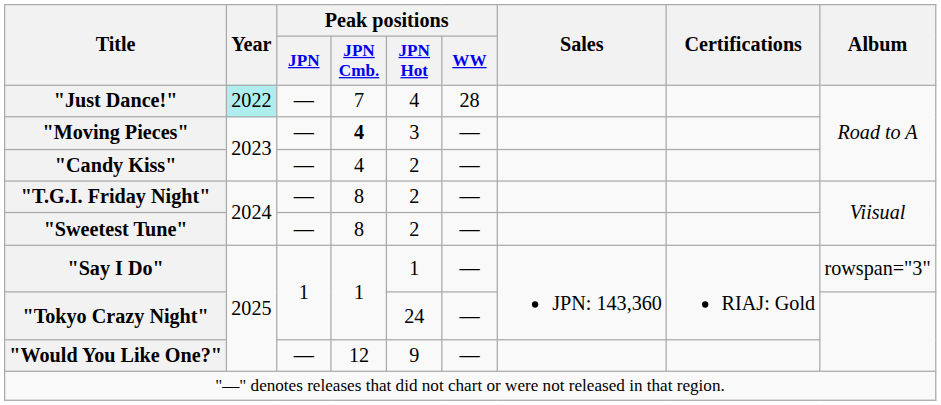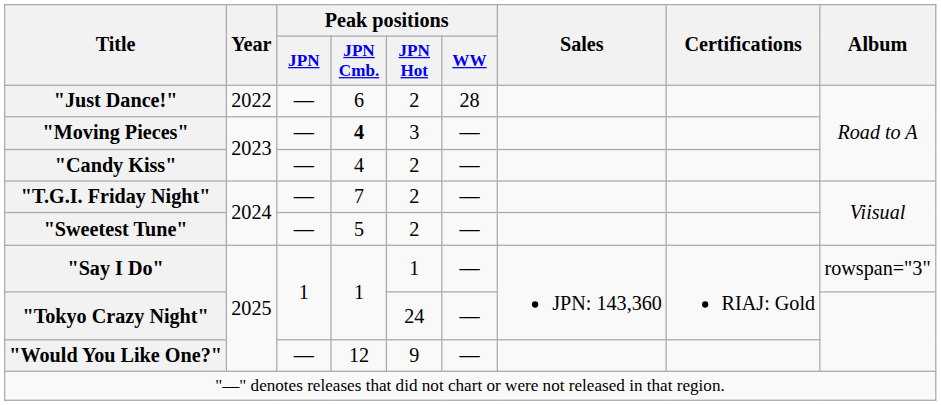(251, 100) paleturquoise background -> (251, 100) no background
(359, 100) 7 -> (359, 100) 6
(414, 100) 4 -> (414, 100) 2
(359, 196) 8 -> (359, 196) 7
(359, 228) 8 -> (359, 228) 5
